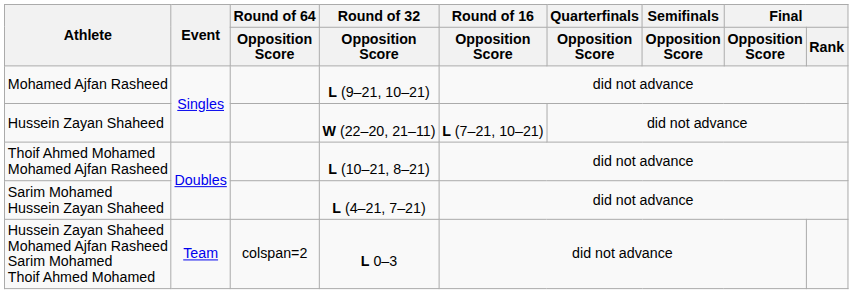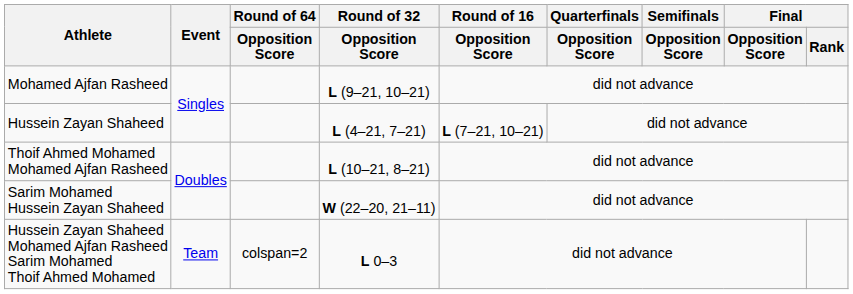(379, 131) W (22–20, 21–11) -> (379, 131) L (4–21, 7–21)
(379, 208) L (4–21, 7–21) -> (379, 208) W (22–20, 21–11)
